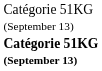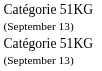(51, 51) bold -> (48, 51) normal
